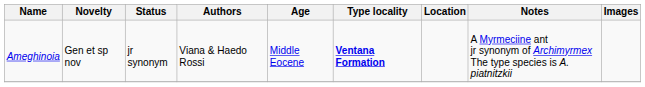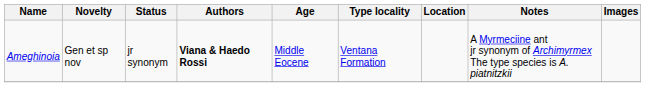(213, 56) normal -> (215, 56) bold
(360, 56) bold -> (363, 56) normal
